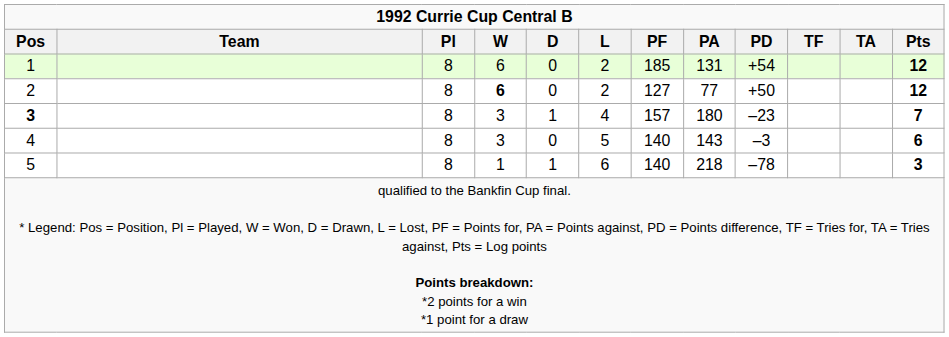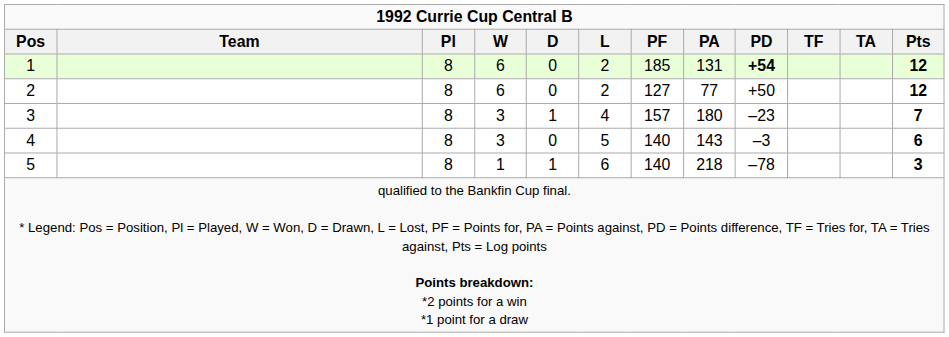(762, 66) normal -> (762, 66) bold
(501, 91) bold -> (501, 91) normal
(31, 115) bold -> (31, 115) normal
